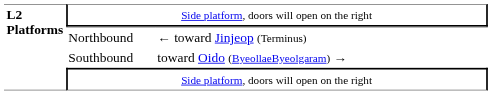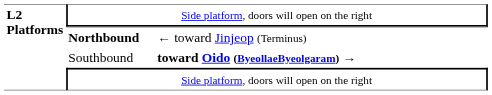(101, 37) normal -> (104, 37) bold
(252, 57) normal -> (257, 57) bold
